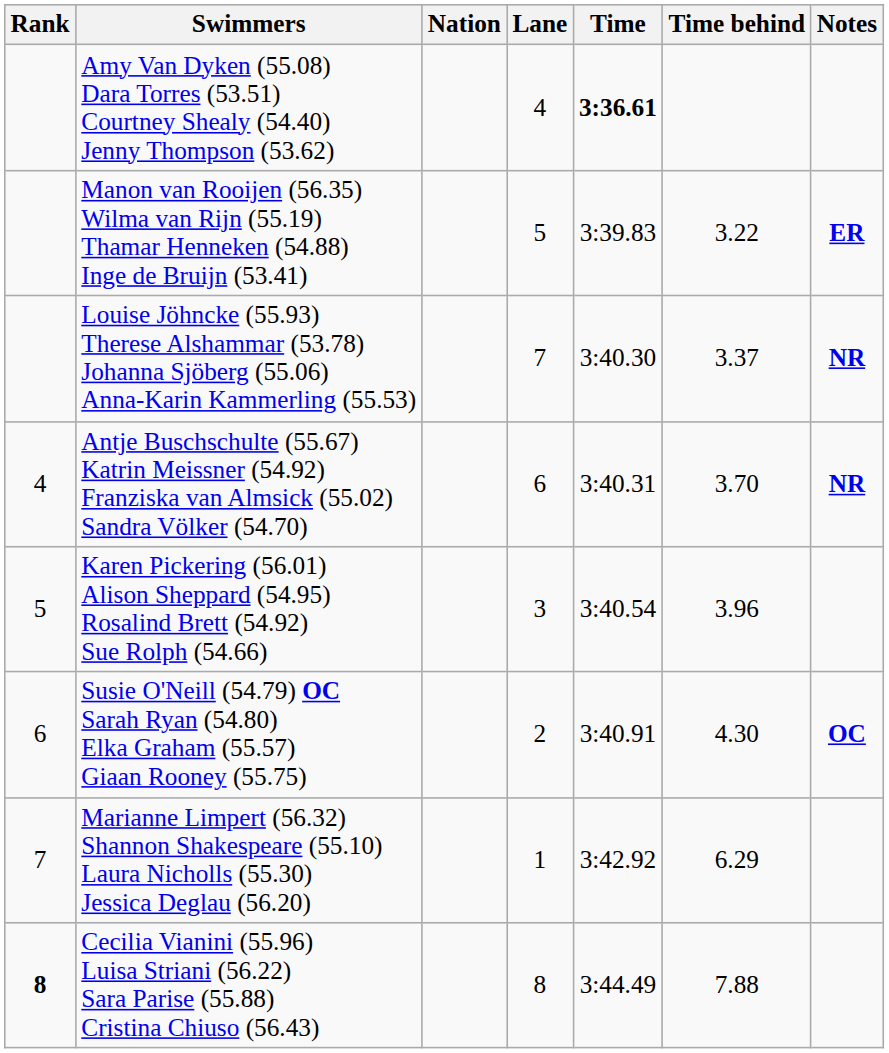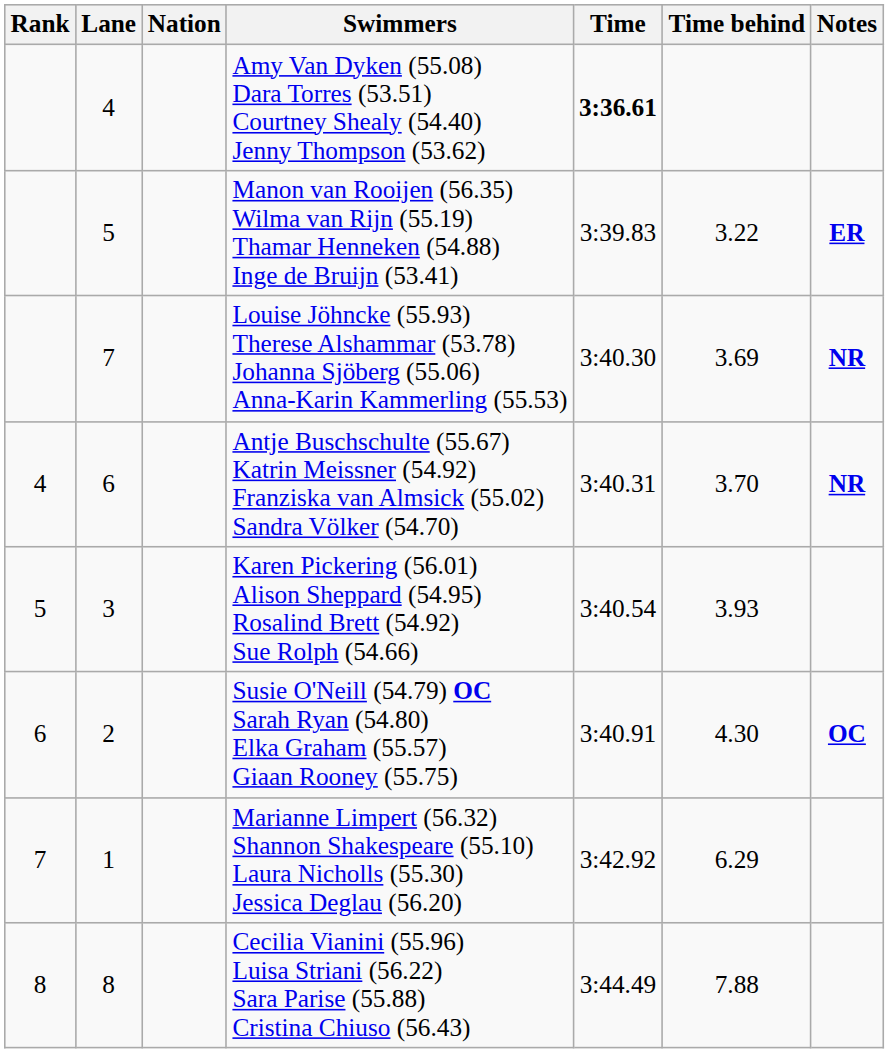columns swapped: (540, 24) <-> (249, 24)
(737, 358) 3.37 -> (737, 358) 3.69
(737, 608) 3.96 -> (737, 608) 3.93
(40, 985) bold -> (40, 985) normal
